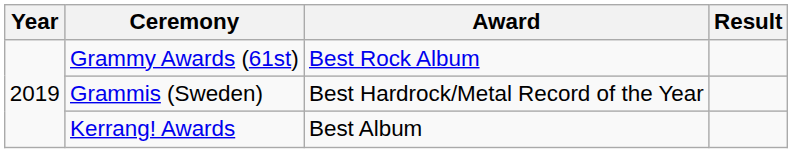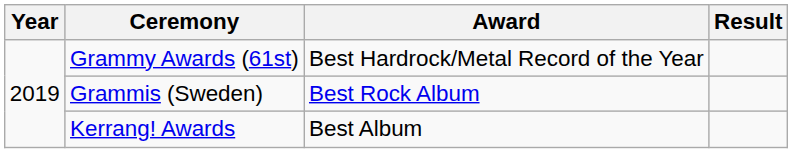(394, 57) Best Rock Album -> (506, 57) Best Hardrock/Metal Record of the Year
(506, 93) Best Hardrock/Metal Record of the Year -> (394, 93) Best Rock Album
